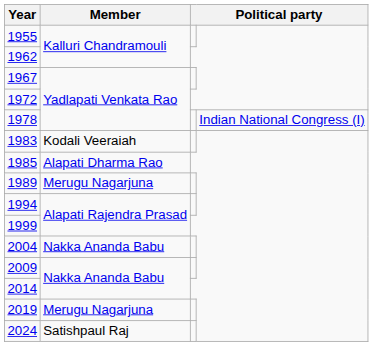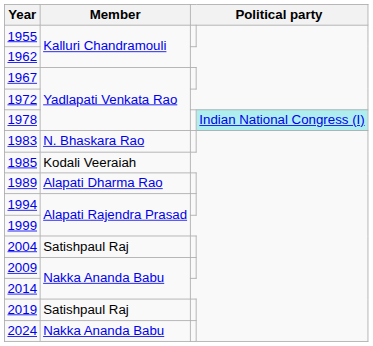(282, 120) no background -> (282, 120) paleturquoise background
(90, 141) Kodali Veeraiah -> (94, 141) N. Bhaskara Rao
(103, 162) Alapati Dharma Rao -> (90, 162) Kodali Veeraiah
(98, 183) Merugu Nagarjuna -> (103, 183) Alapati Dharma Rao
(104, 246) Nakka Ananda Babu -> (86, 246) Satishpaul Raj
(98, 309) Merugu Nagarjuna -> (86, 309) Satishpaul Raj
(86, 330) Satishpaul Raj -> (104, 330) Nakka Ananda Babu
